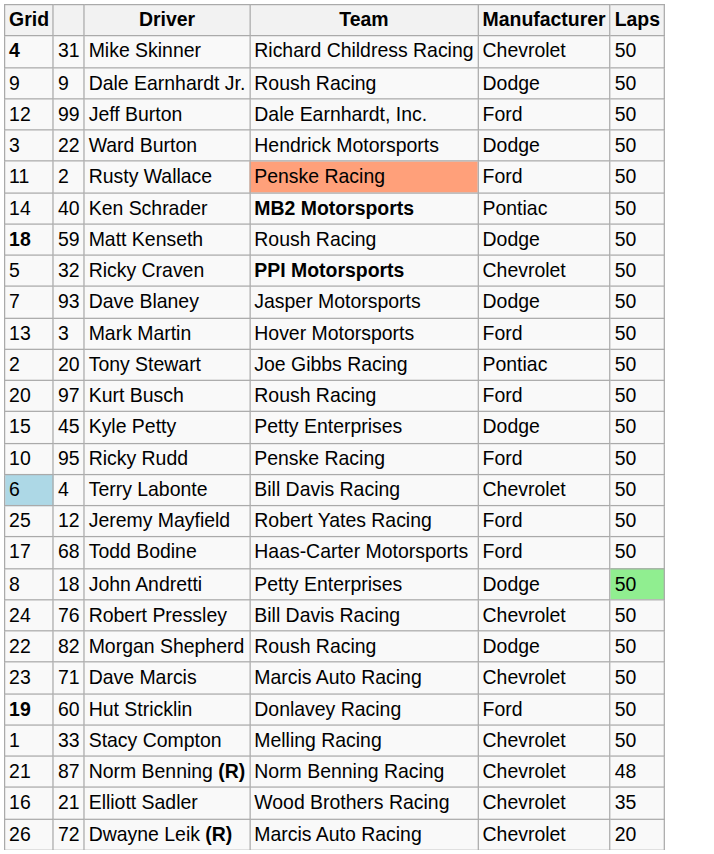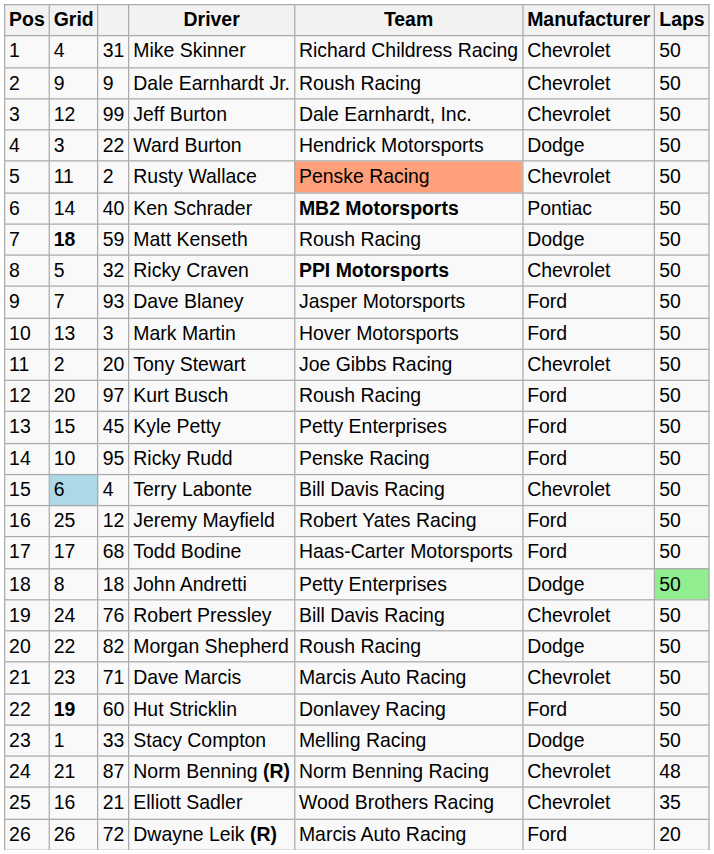+ column: (27, 19)
(15, 51) bold -> (59, 51) normal
(511, 82) Dodge -> (569, 82) Chevrolet
(503, 113) Ford -> (569, 113) Chevrolet
(503, 176) Ford -> (569, 176) Chevrolet
(511, 301) Dodge -> (547, 301) Ford
(515, 364) Pontiac -> (569, 364) Chevrolet
(511, 426) Dodge -> (547, 426) Ford
(524, 739) Chevrolet -> (556, 739) Dodge
(524, 833) Chevrolet -> (547, 833) Ford
